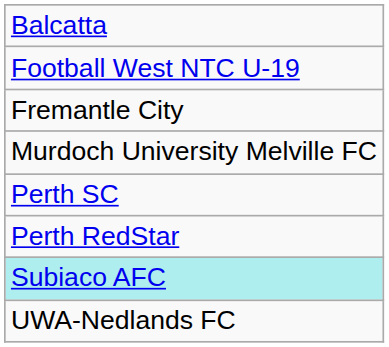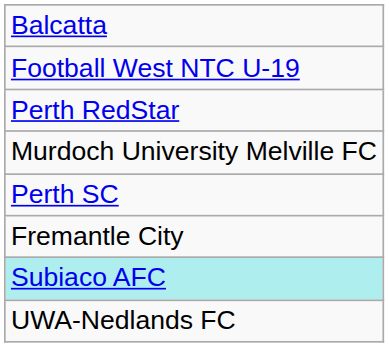(97, 109) Fremantle City -> (95, 109) Perth RedStar
(95, 236) Perth RedStar -> (97, 236) Fremantle City
